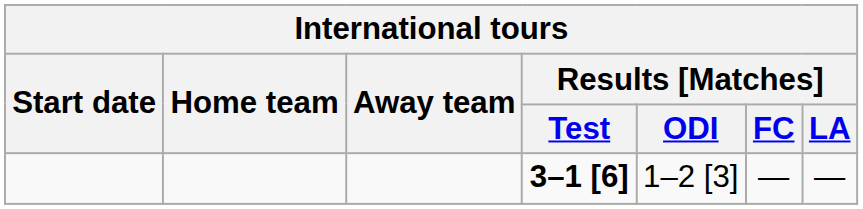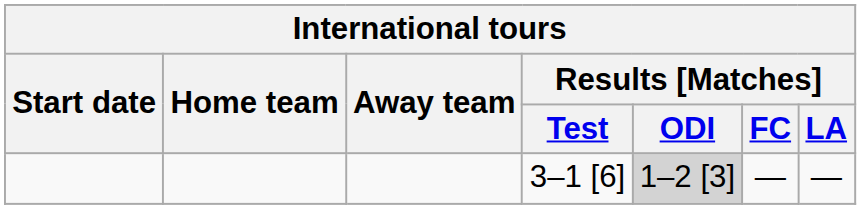(579, 177) bold -> (578, 177) normal
(691, 177) no background -> (687, 177) lightgrey background
